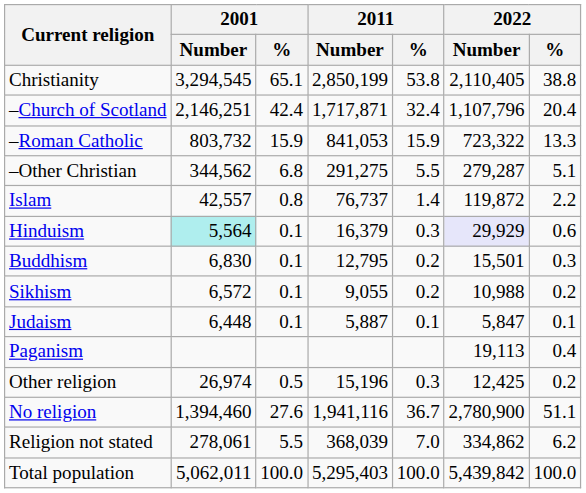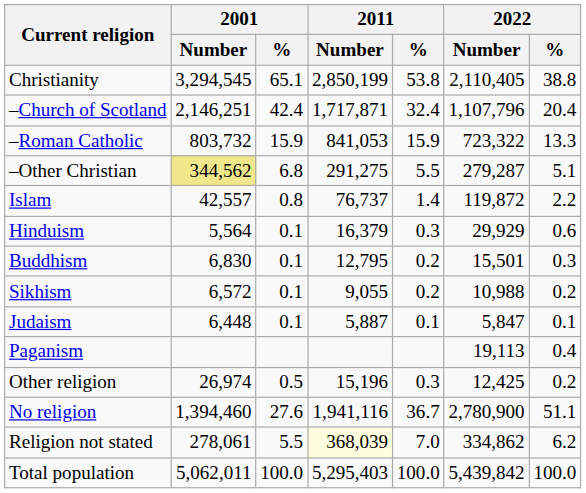(221, 170) no background -> (221, 170) khaki background
(230, 230) paleturquoise background -> (230, 230) no background
(498, 230) lavender background -> (498, 230) no background
(357, 442) no background -> (357, 442) lightyellow background
